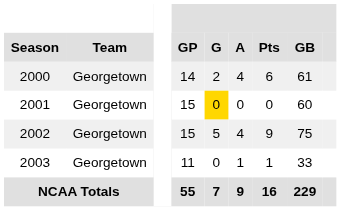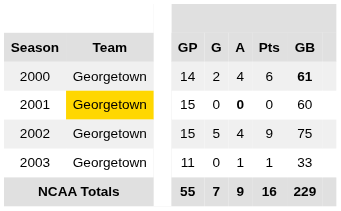(305, 76) normal -> (305, 76) bold
(110, 105) no background -> (110, 105) gold background
(216, 105) gold background -> (216, 105) no background
(240, 105) normal -> (240, 105) bold
